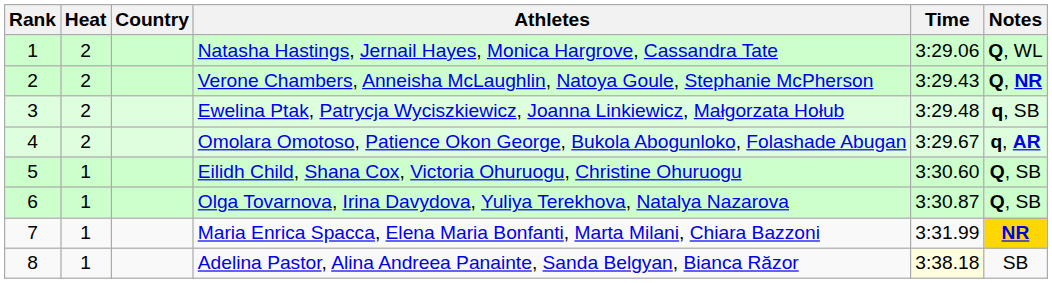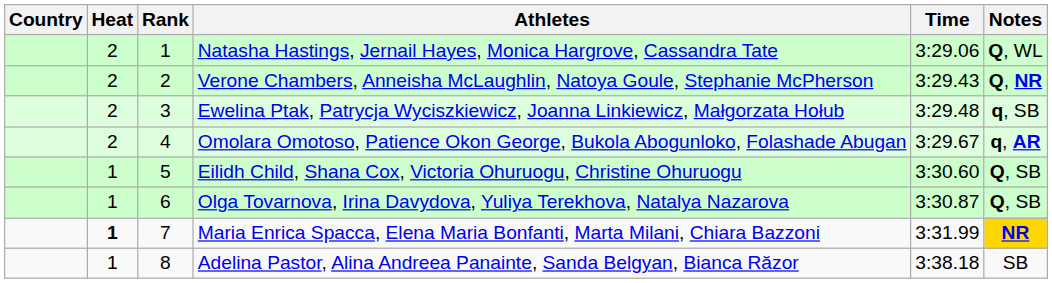columns swapped: (33, 19) <-> (152, 19)
(86, 232) normal -> (112, 232) bold
(947, 263) lightyellow background -> (947, 263) no background
